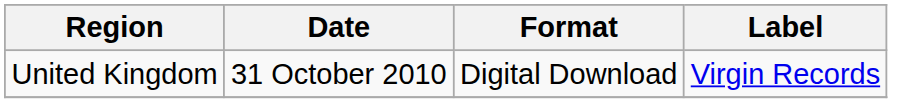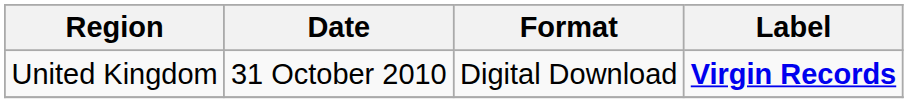(785, 73) normal -> (793, 73) bold
